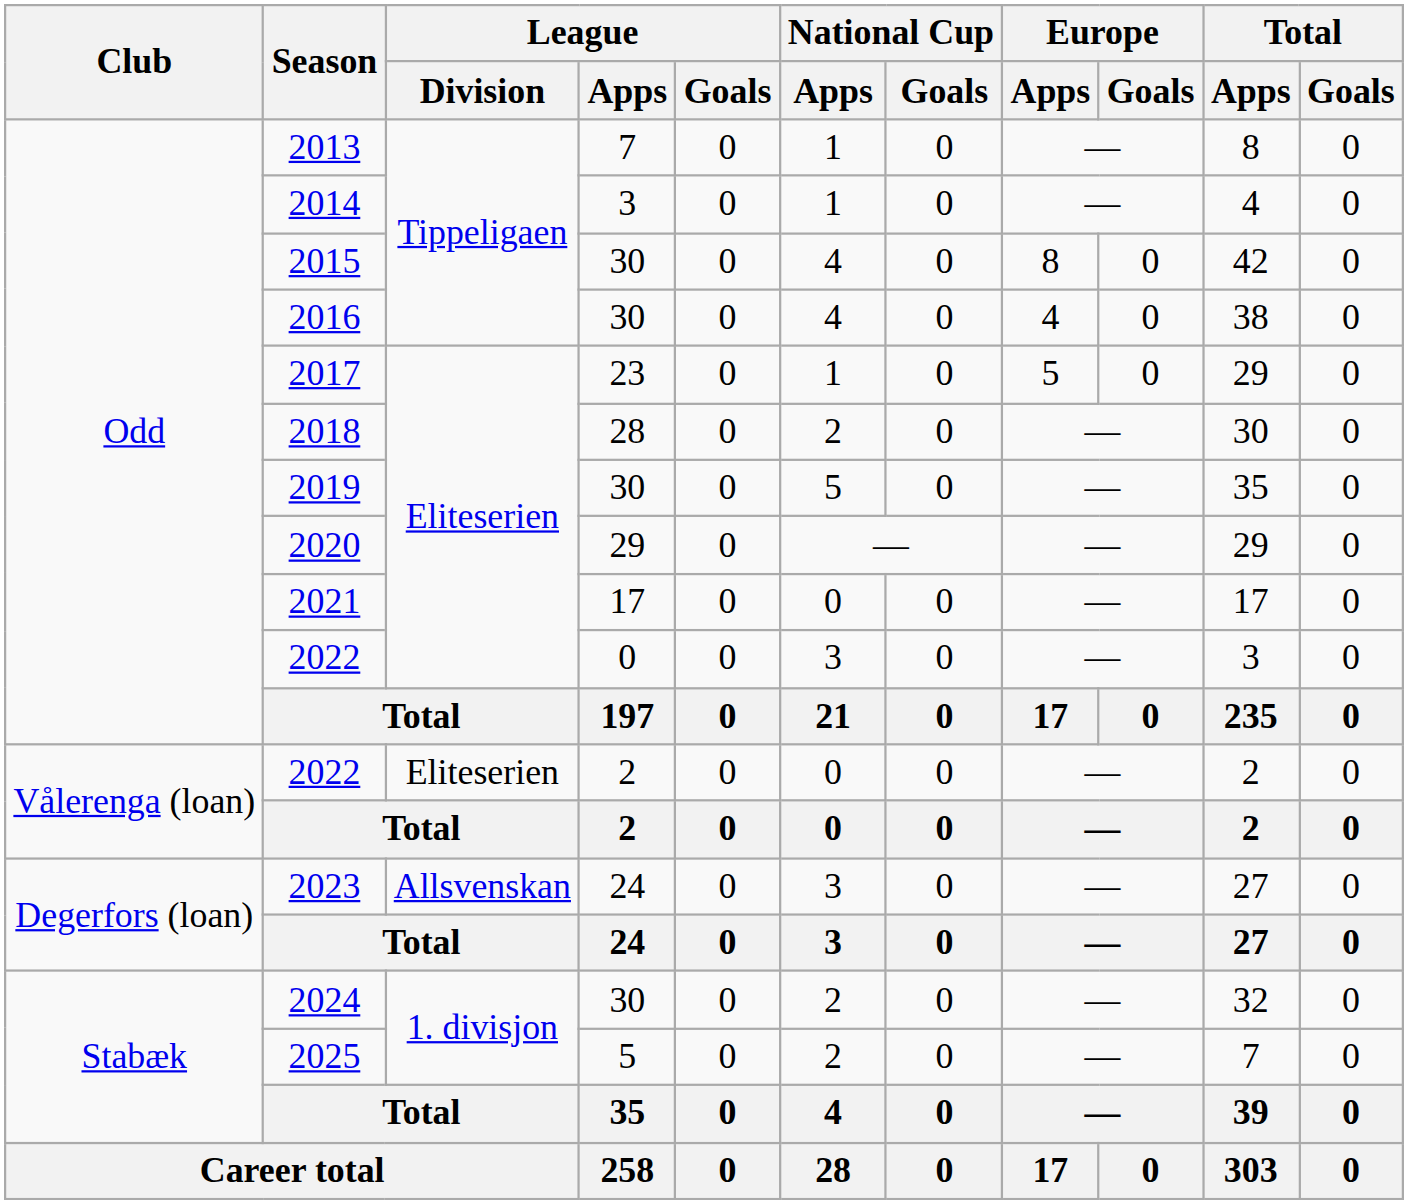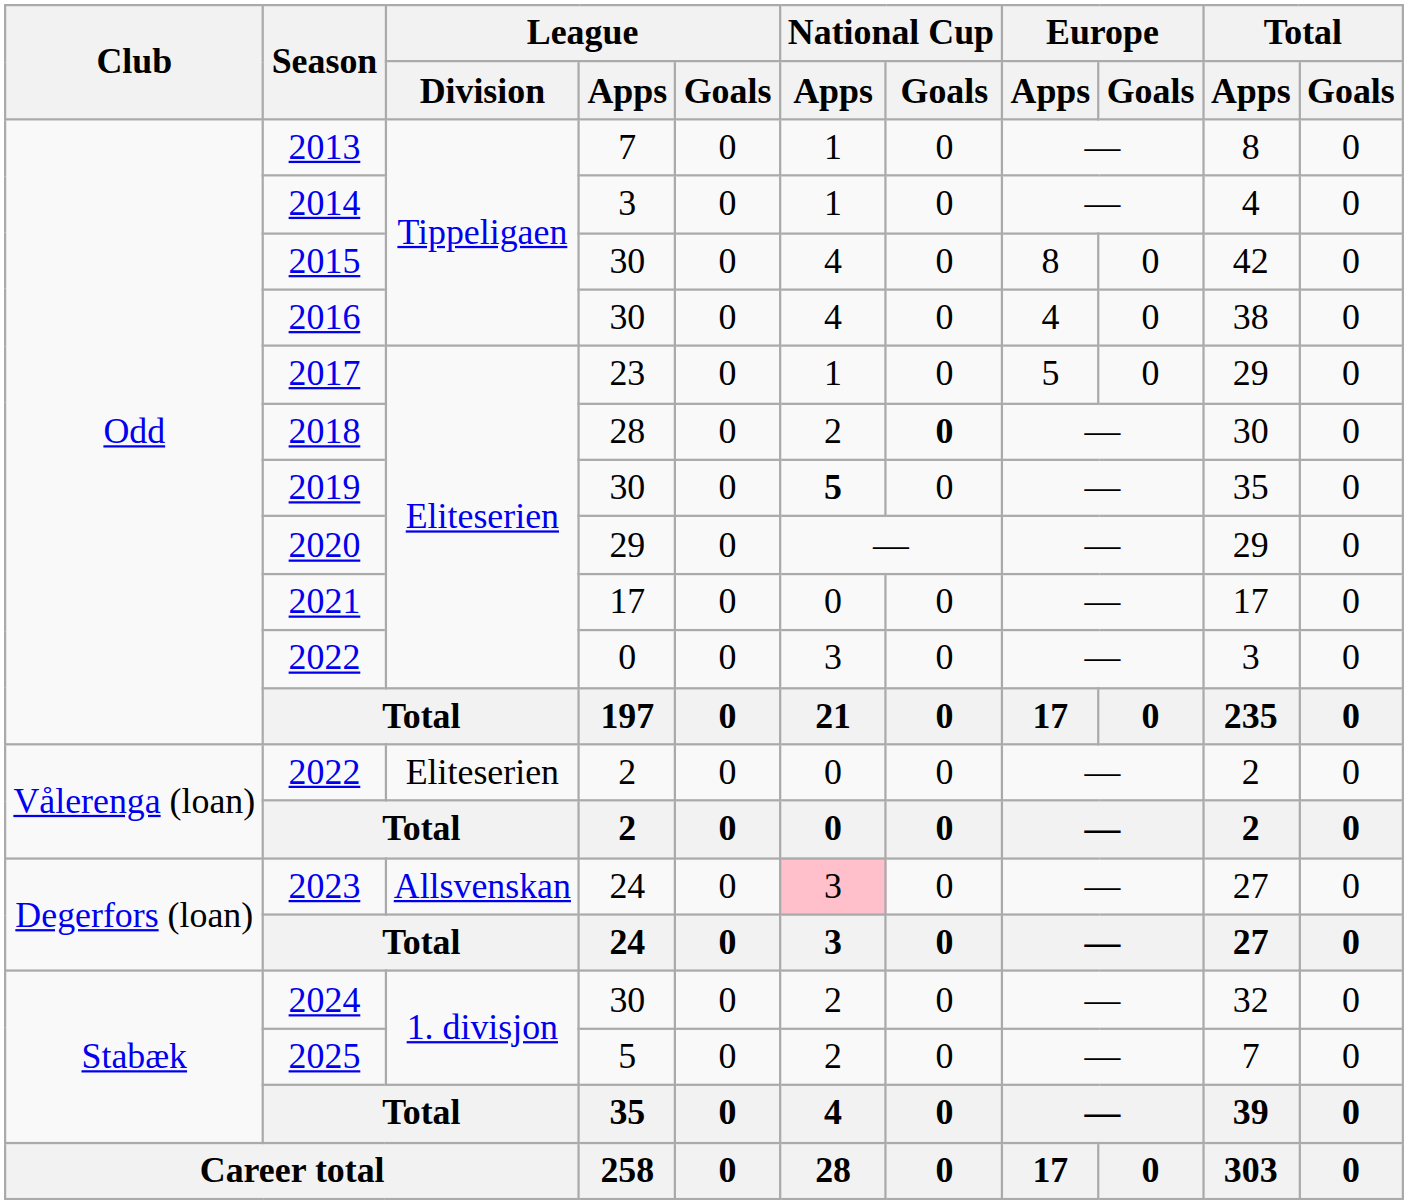(944, 430) normal -> (944, 430) bold
(833, 487) normal -> (833, 487) bold
(833, 885) no background -> (833, 885) pink background
